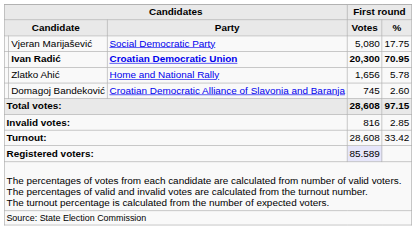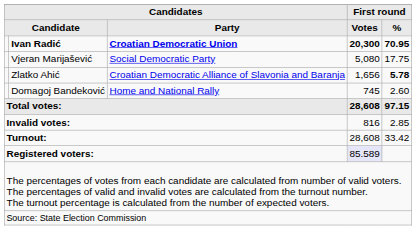rows swapped: (36, 59) <-> (52, 43)
(164, 75) Home and National Rally -> (227, 75) Croatian Democratic Alliance of Slavonia and Baranja
(400, 75) normal -> (400, 75) bold
(227, 91) Croatian Democratic Alliance of Slavonia and Baranja -> (164, 91) Home and National Rally
